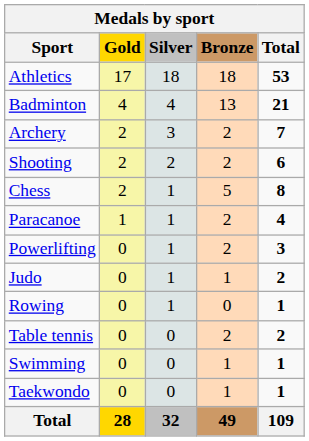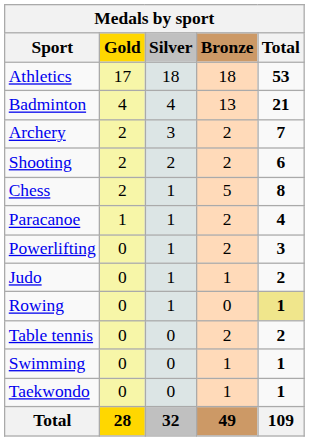(281, 305) no background -> (281, 305) khaki background
